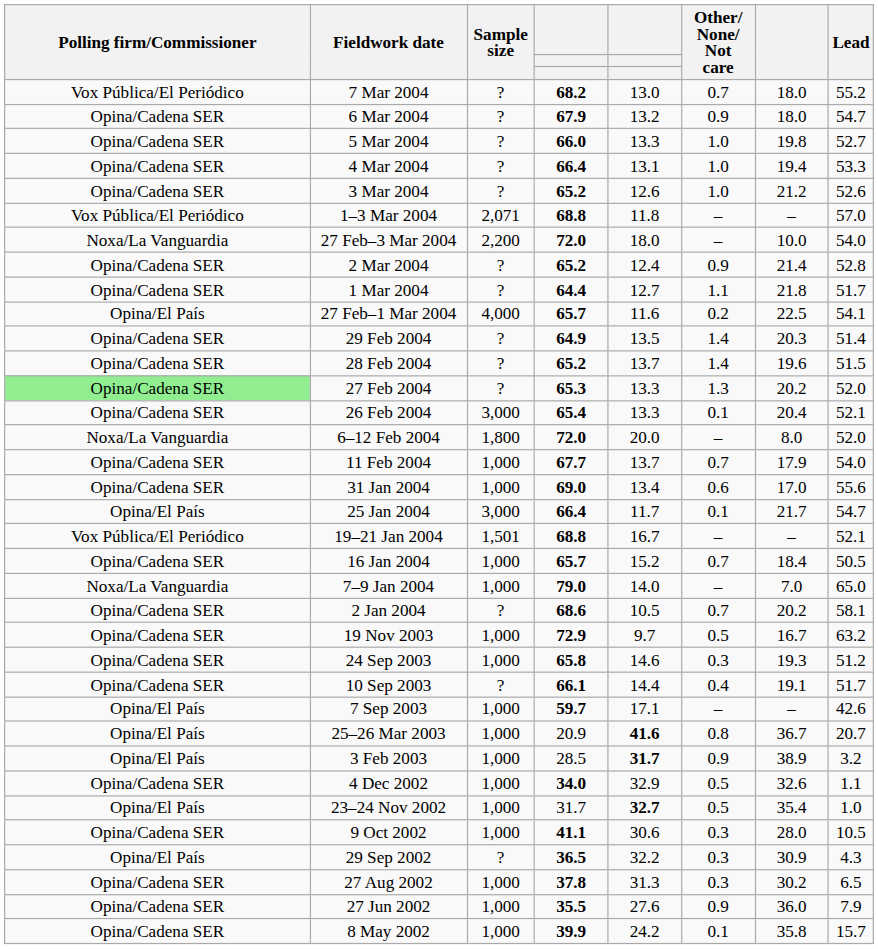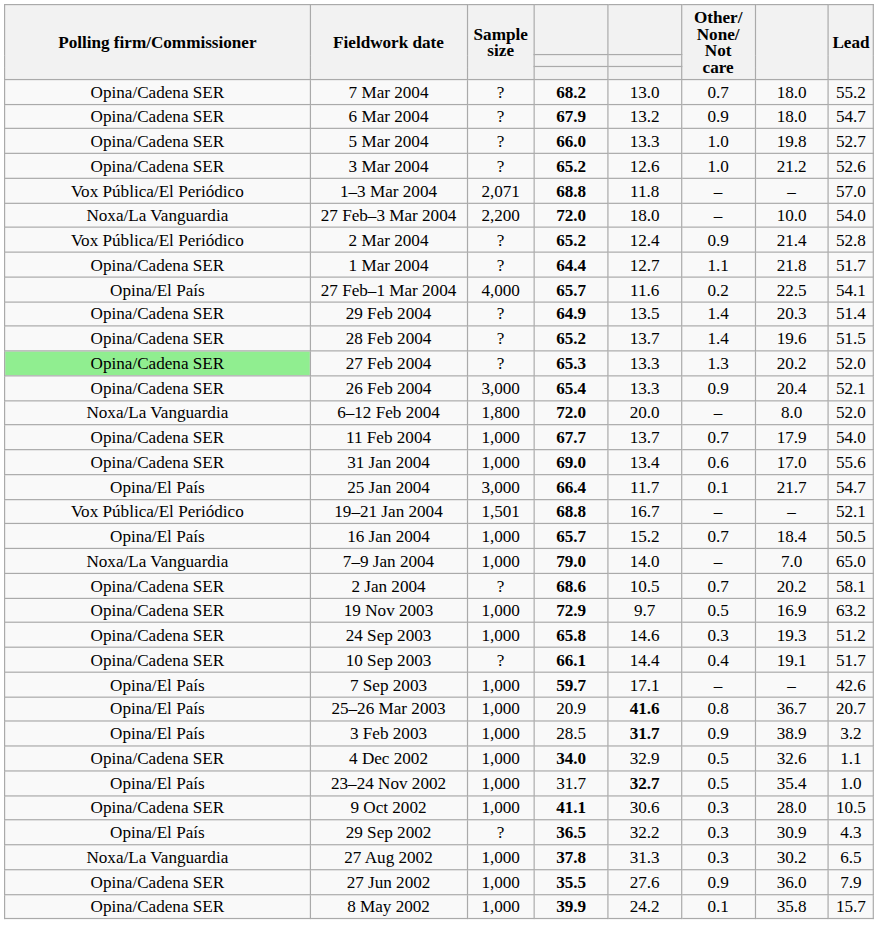(157, 92) Vox Pública/El Periódico -> (157, 92) Opina/Cadena SER
- row: (389, 166)
(157, 265) Opina/Cadena SER -> (157, 240) Vox Pública/El Periódico
(718, 413) 0.1 -> (718, 388) 0.9
(157, 561) Opina/Cadena SER -> (157, 536) Opina/El País
(792, 635) 16.7 -> (792, 611) 16.9
(157, 882) Opina/Cadena SER -> (157, 857) Noxa/La Vanguardia
